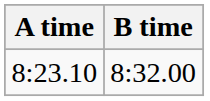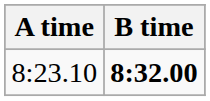(153, 71) normal -> (154, 71) bold
